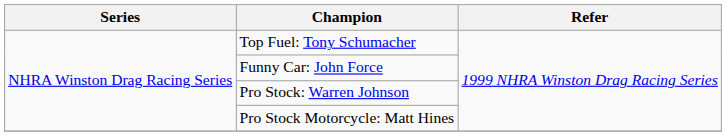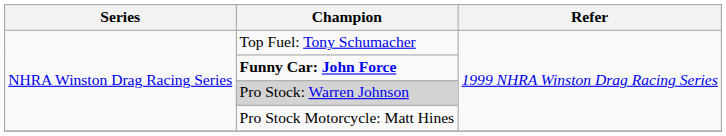(311, 67) normal -> (318, 67) bold
(324, 92) no background -> (324, 92) lightgrey background
